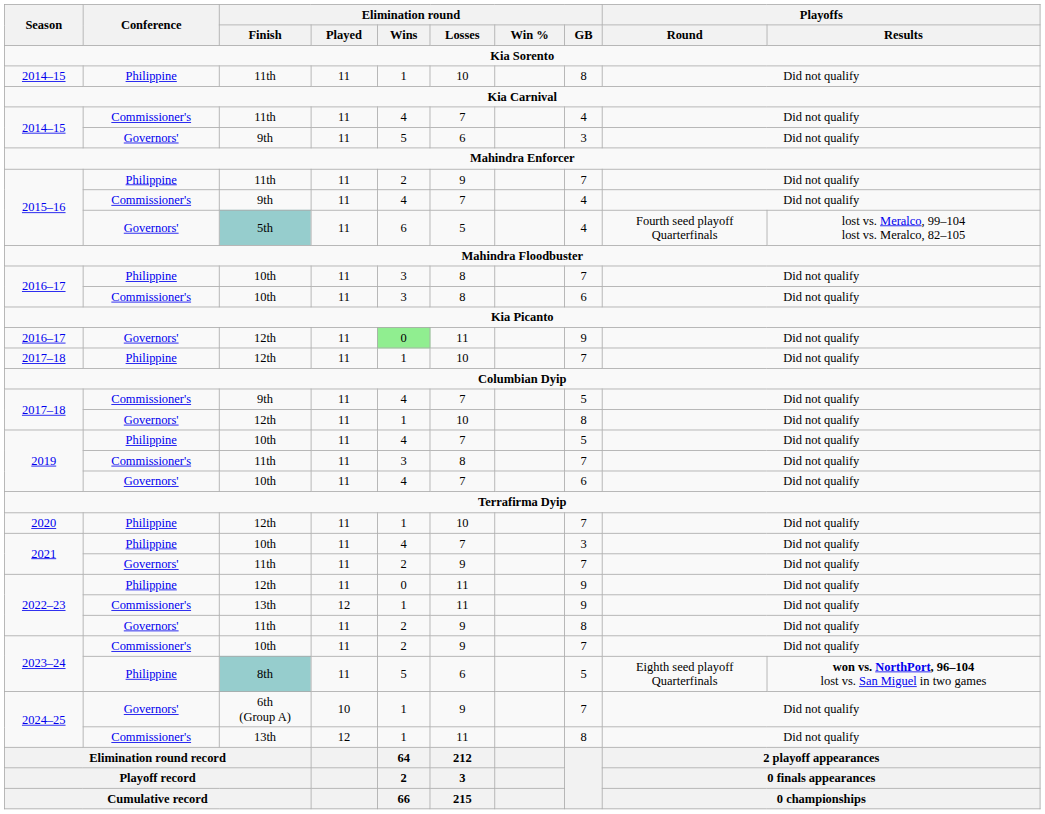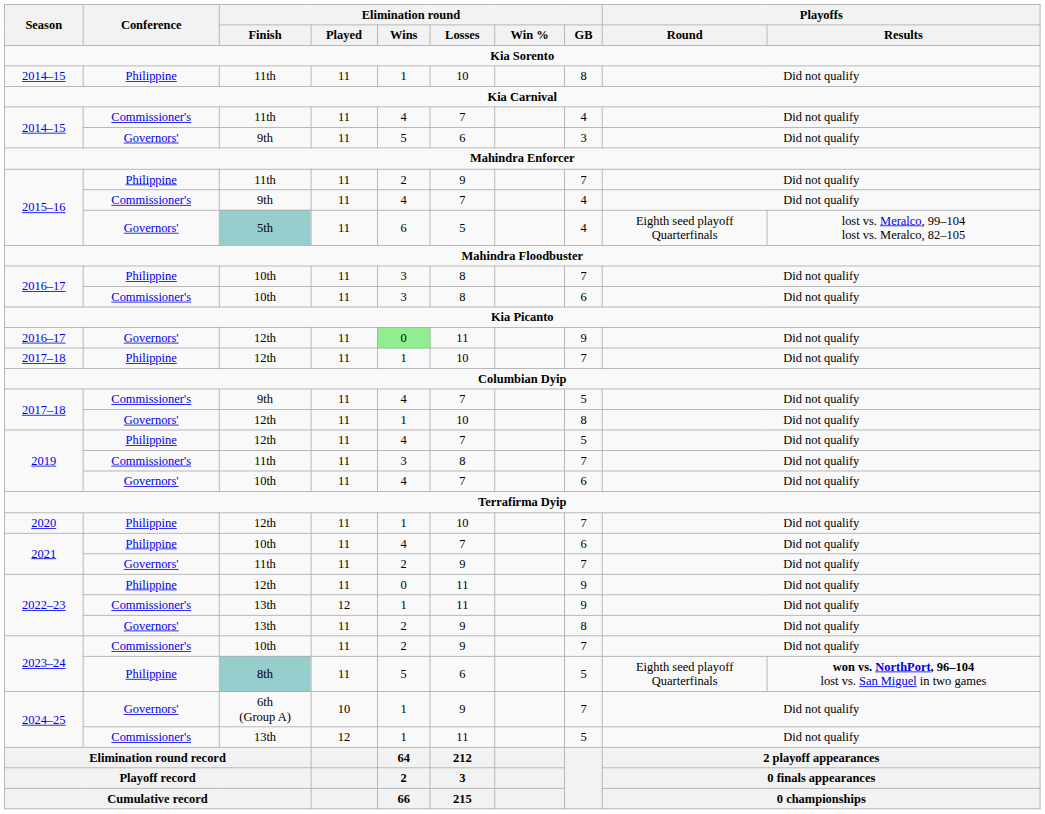(685, 227) Fourth seed playoff Quarterfinals -> (685, 227) Eighth seed playoff Quarterfinals
(265, 440) 10th -> (265, 440) 12th
(584, 543) 3 -> (584, 543) 6
(265, 625) 11th -> (265, 625) 13th
(584, 737) 8 -> (584, 737) 5
